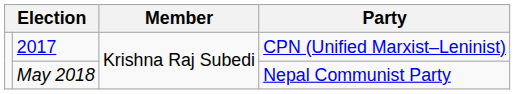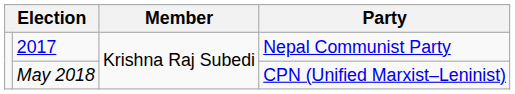(385, 46) CPN (Unified Marxist–Leninist) -> (357, 46) Nepal Communist Party
(357, 74) Nepal Communist Party -> (385, 74) CPN (Unified Marxist–Leninist)
